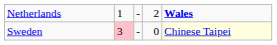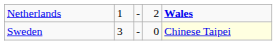(120, 31) pink background -> (120, 31) no background
